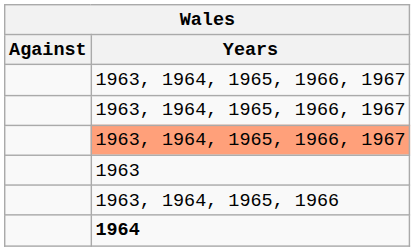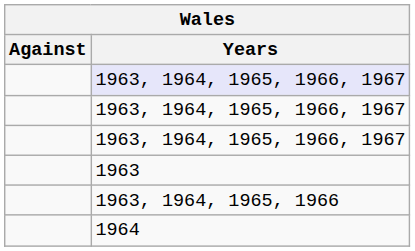(251, 80) no background -> (251, 80) lavender background
(251, 140) lightsalmon background -> (251, 140) no background
(118, 230) bold -> (118, 230) normal
